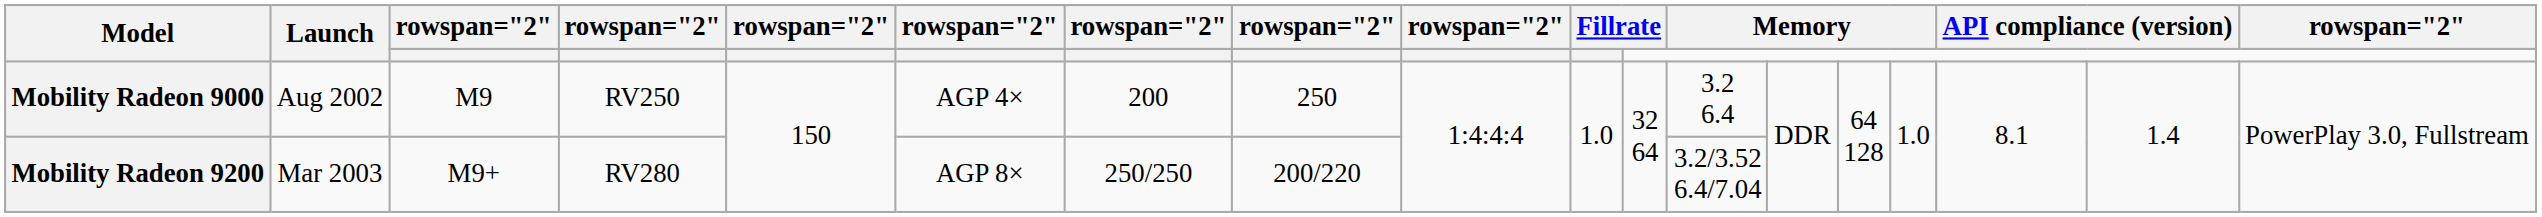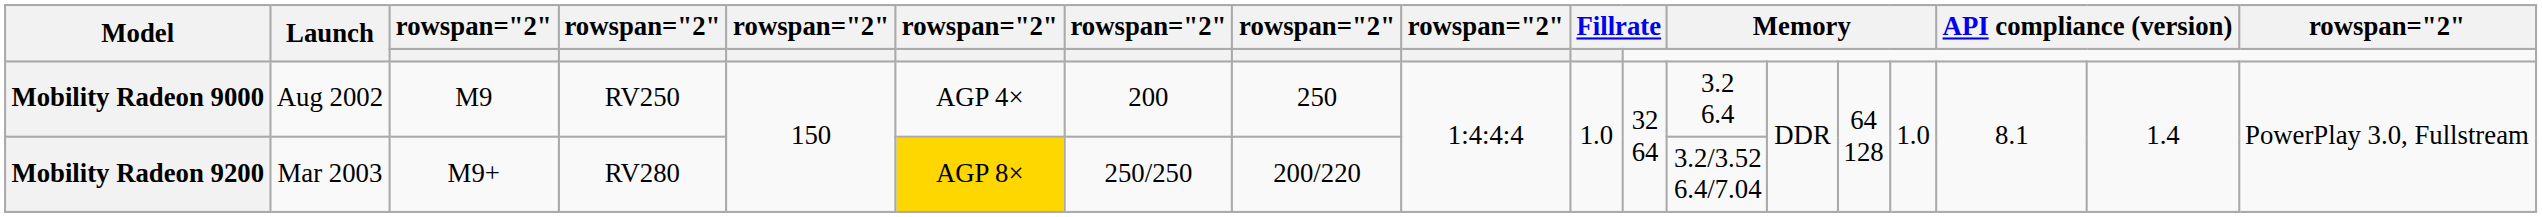(980, 174) no background -> (980, 174) gold background
